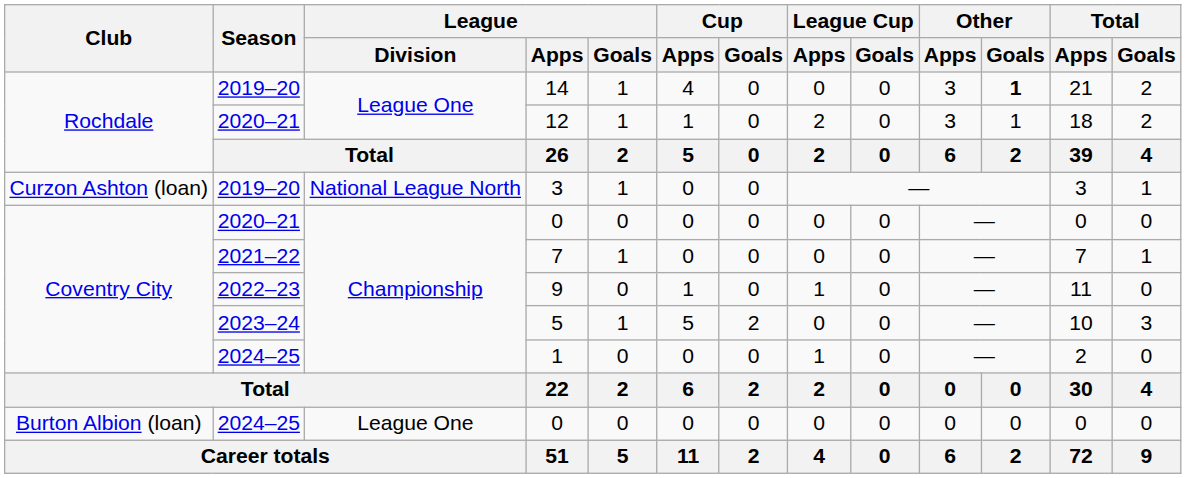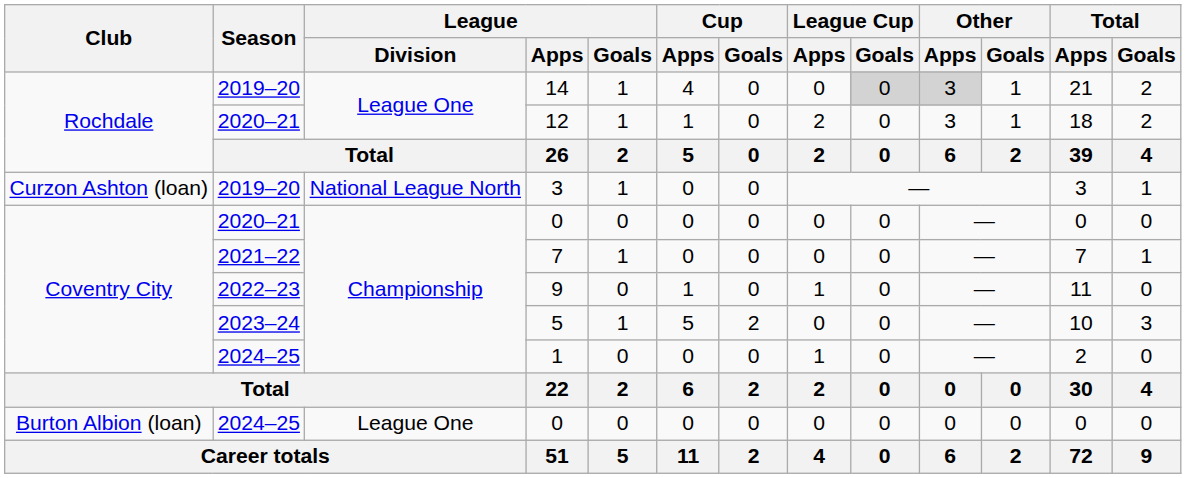(885, 88) no background -> (885, 88) lightgrey background
(950, 88) no background -> (950, 88) lightgrey background
(1016, 88) bold -> (1016, 88) normal
